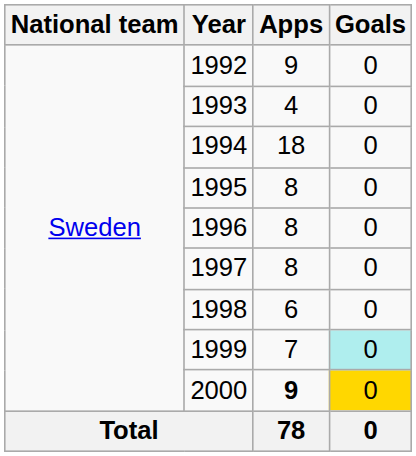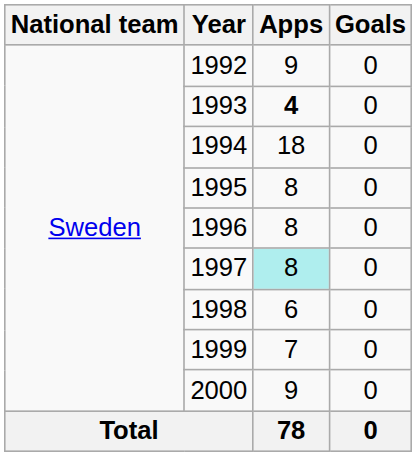(291, 106) normal -> (291, 106) bold
(291, 268) no background -> (291, 268) paleturquoise background
(370, 349) paleturquoise background -> (370, 349) no background
(291, 390) bold -> (291, 390) normal
(370, 390) gold background -> (370, 390) no background
